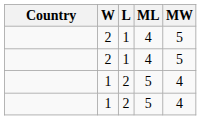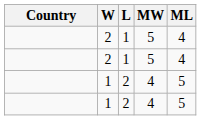columns swapped: (179, 15) <-> (148, 15)
